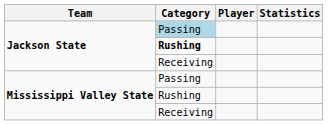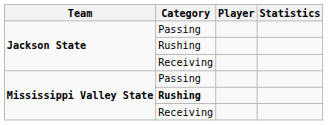(180, 29) lightblue background -> (180, 29) no background
(180, 46) bold -> (180, 46) normal
(180, 95) normal -> (180, 95) bold
